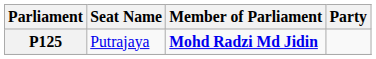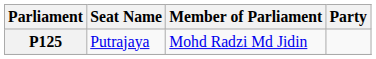(244, 41) bold -> (238, 41) normal
